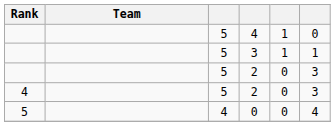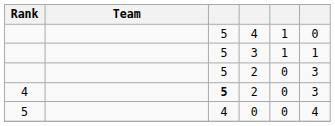(224, 92) normal -> (224, 92) bold
